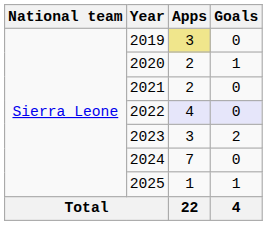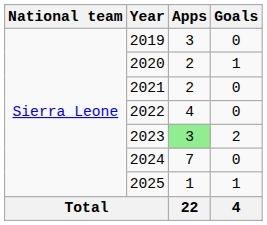(190, 40) khaki background -> (190, 40) no background
(190, 112) lavender background -> (190, 112) no background
(236, 112) lavender background -> (236, 112) no background
(190, 136) no background -> (190, 136) lightgreen background
